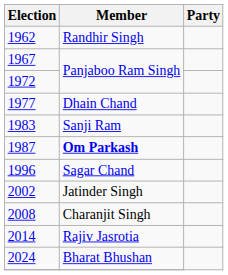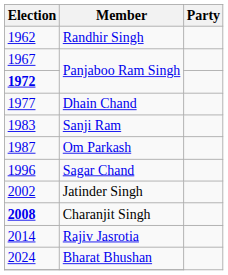(22, 81) normal -> (22, 81) bold
(100, 147) bold -> (97, 147) normal
(22, 214) normal -> (22, 214) bold
